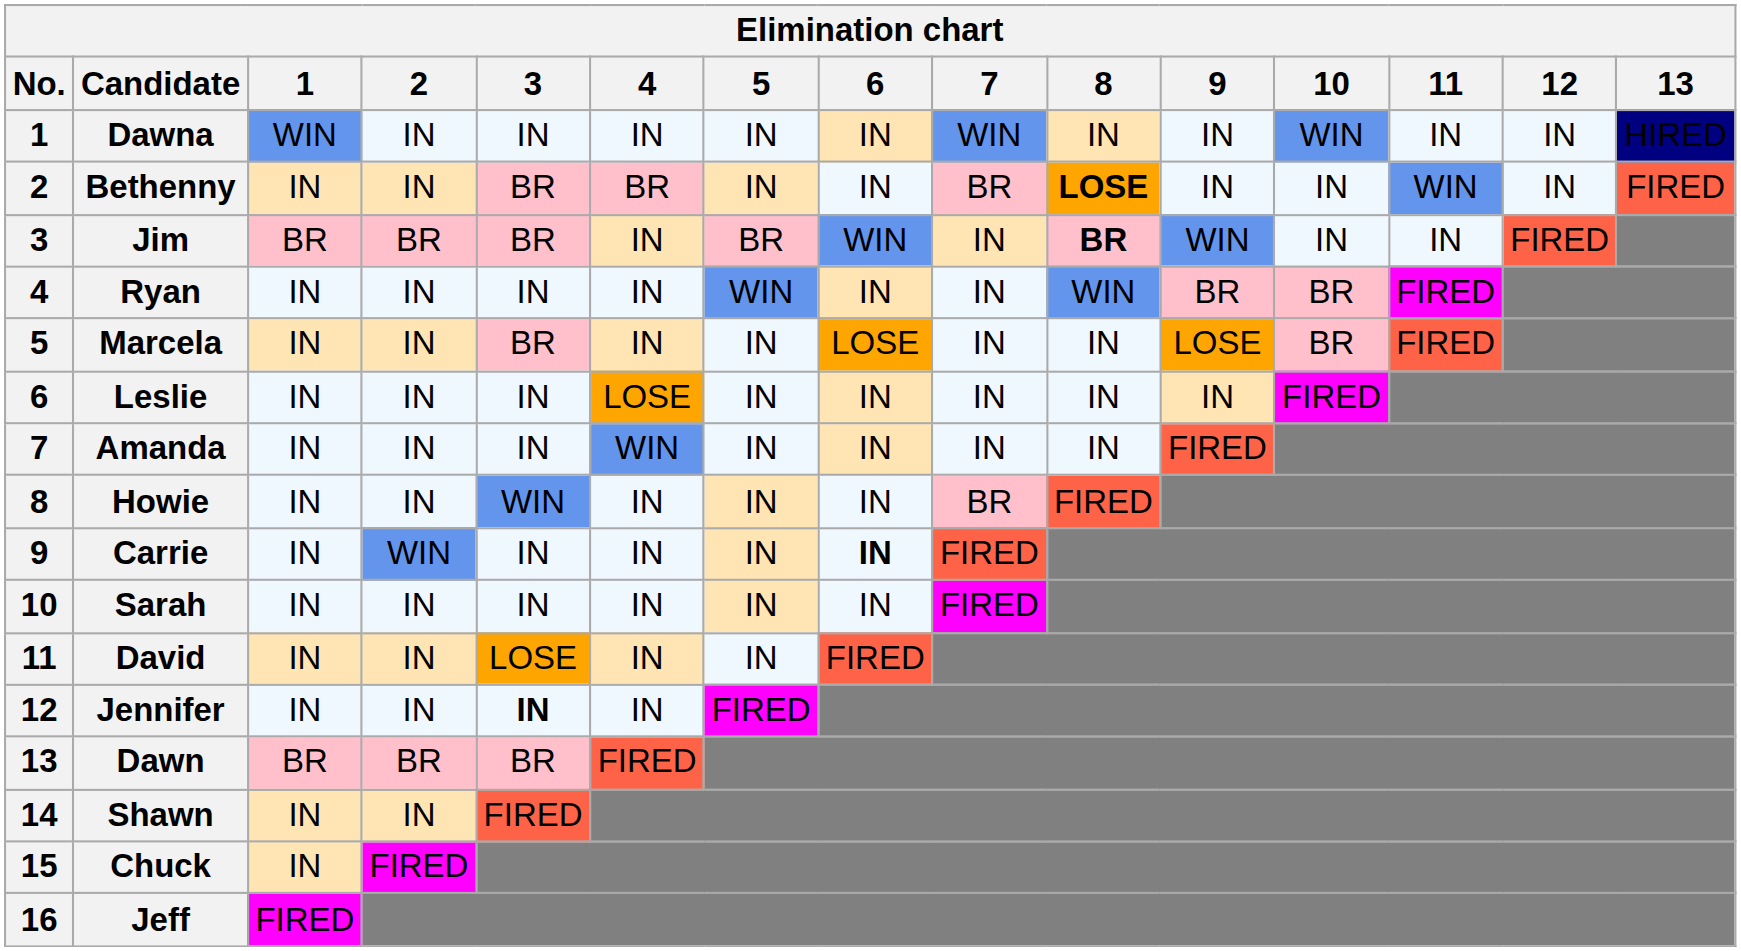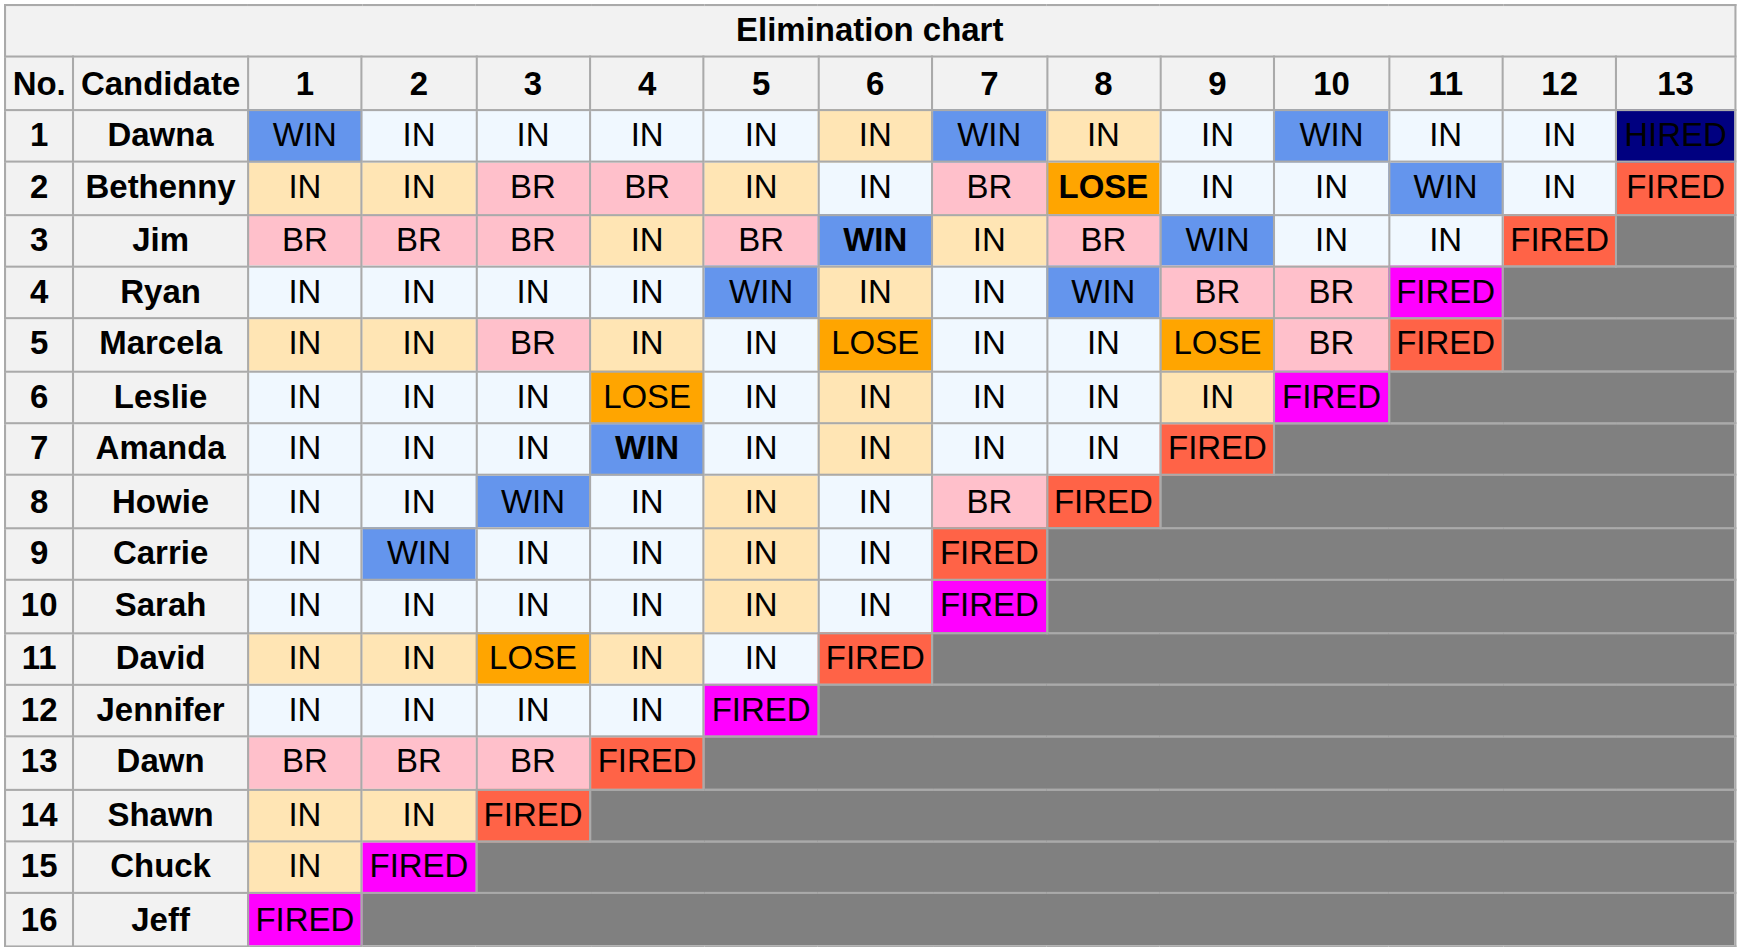(875, 239) normal -> (875, 239) bold
(1103, 239) bold -> (1103, 239) normal
(647, 448) normal -> (647, 448) bold
(875, 553) bold -> (875, 553) normal
(533, 710) bold -> (533, 710) normal
